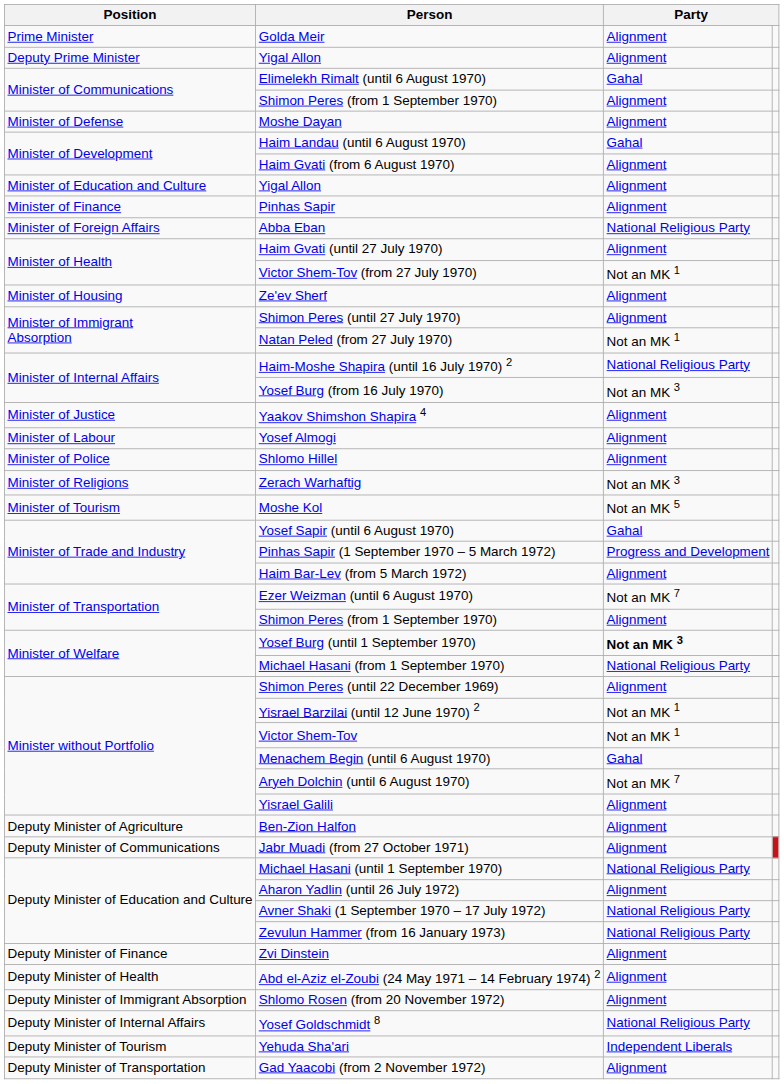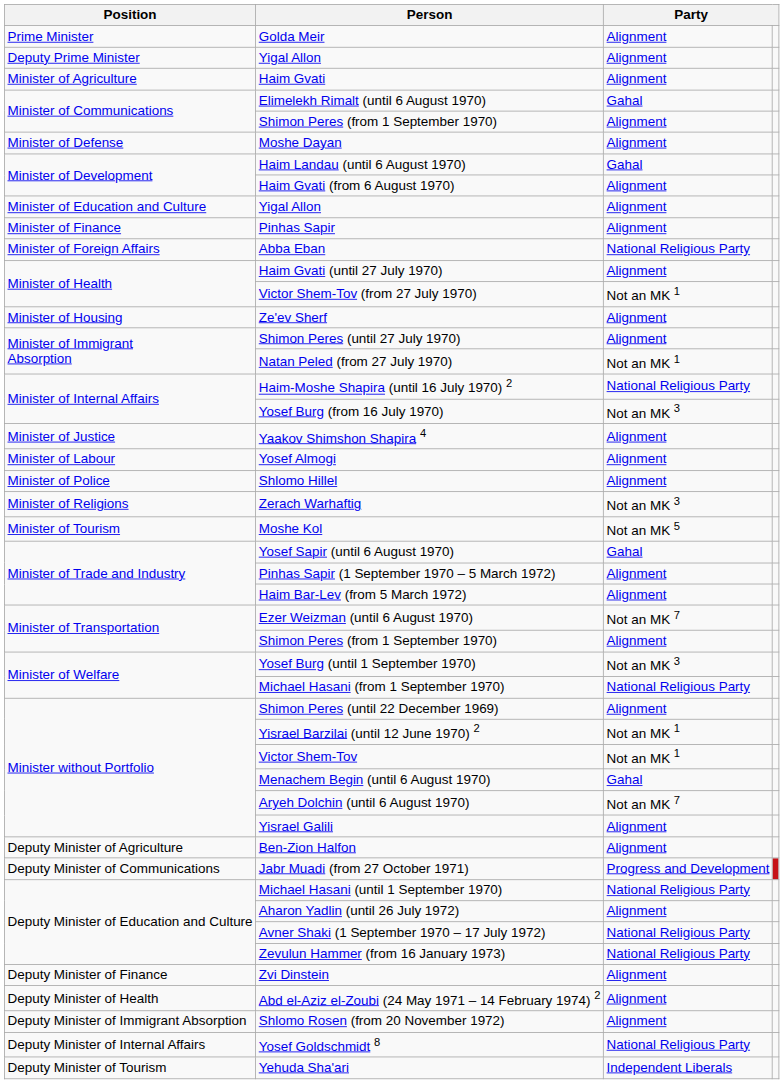+ row: (72, 79)
(688, 552) Progress and Development -> (637, 573) Alignment
(645, 642) bold -> (643, 664) normal
(637, 847) Alignment -> (688, 868) Progress and Development
- row: (106, 1067)
